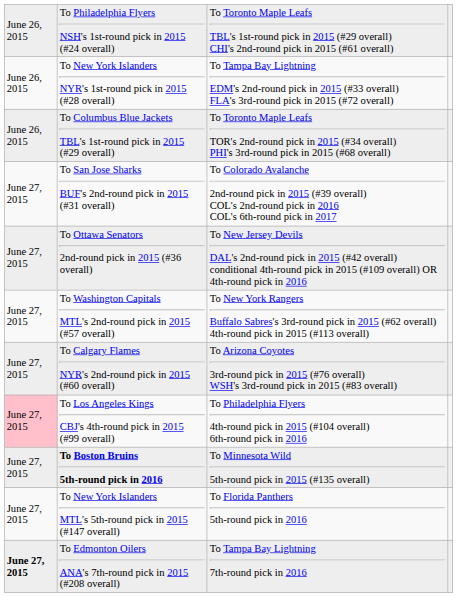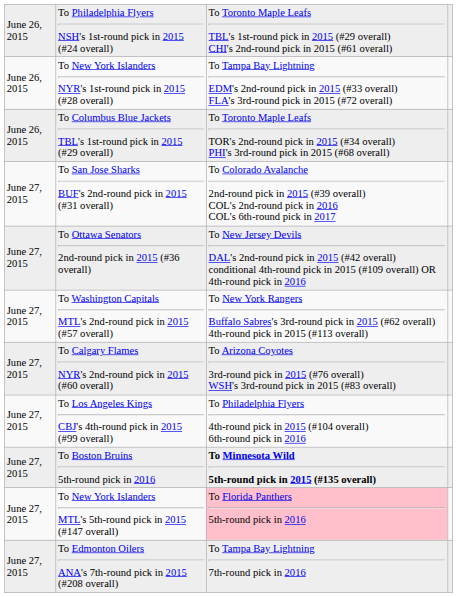(24, 421) pink background -> (24, 421) no background
(132, 467) bold -> (131, 467) normal
(327, 467) normal -> (327, 467) bold
(327, 508) no background -> (327, 508) pink background
(26, 566) bold -> (24, 566) normal
